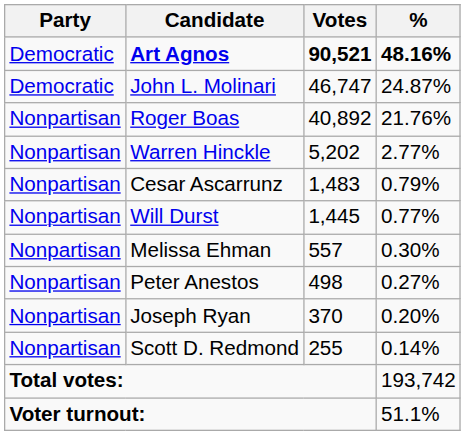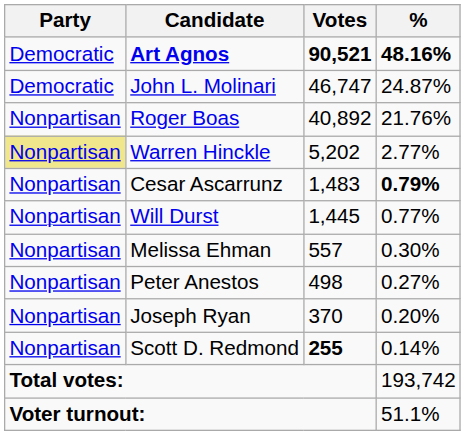(65, 151) no background -> (65, 151) khaki background
(410, 184) normal -> (410, 184) bold
(326, 348) normal -> (326, 348) bold
